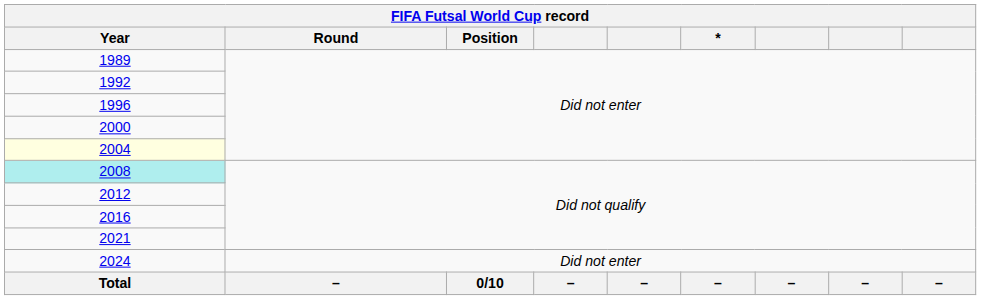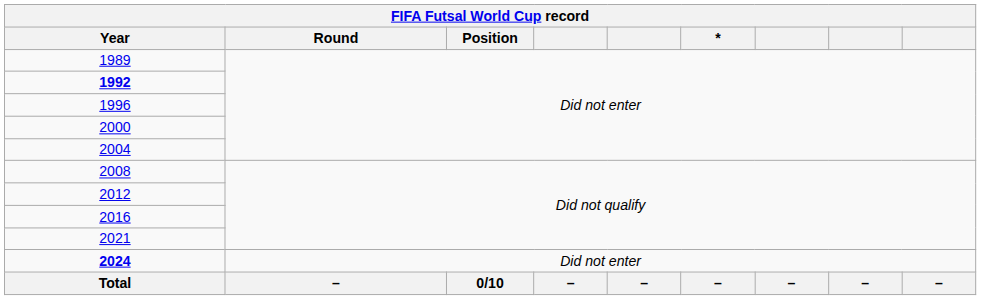(115, 83) normal -> (115, 83) bold
(115, 150) lightyellow background -> (115, 150) no background
(115, 172) paleturquoise background -> (115, 172) no background
(115, 261) normal -> (115, 261) bold
